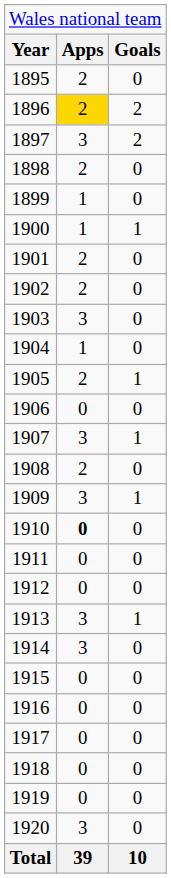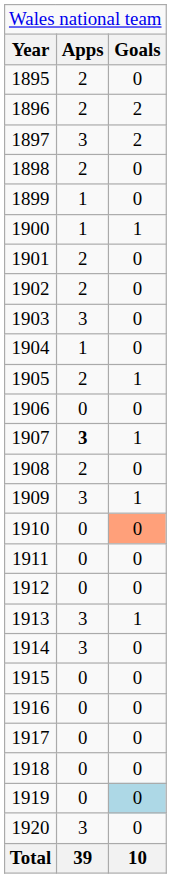(83, 109) gold background -> (83, 109) no background
(83, 438) normal -> (83, 438) bold
(83, 528) bold -> (83, 528) normal
(137, 528) no background -> (137, 528) lightsalmon background
(137, 797) no background -> (137, 797) lightblue background
